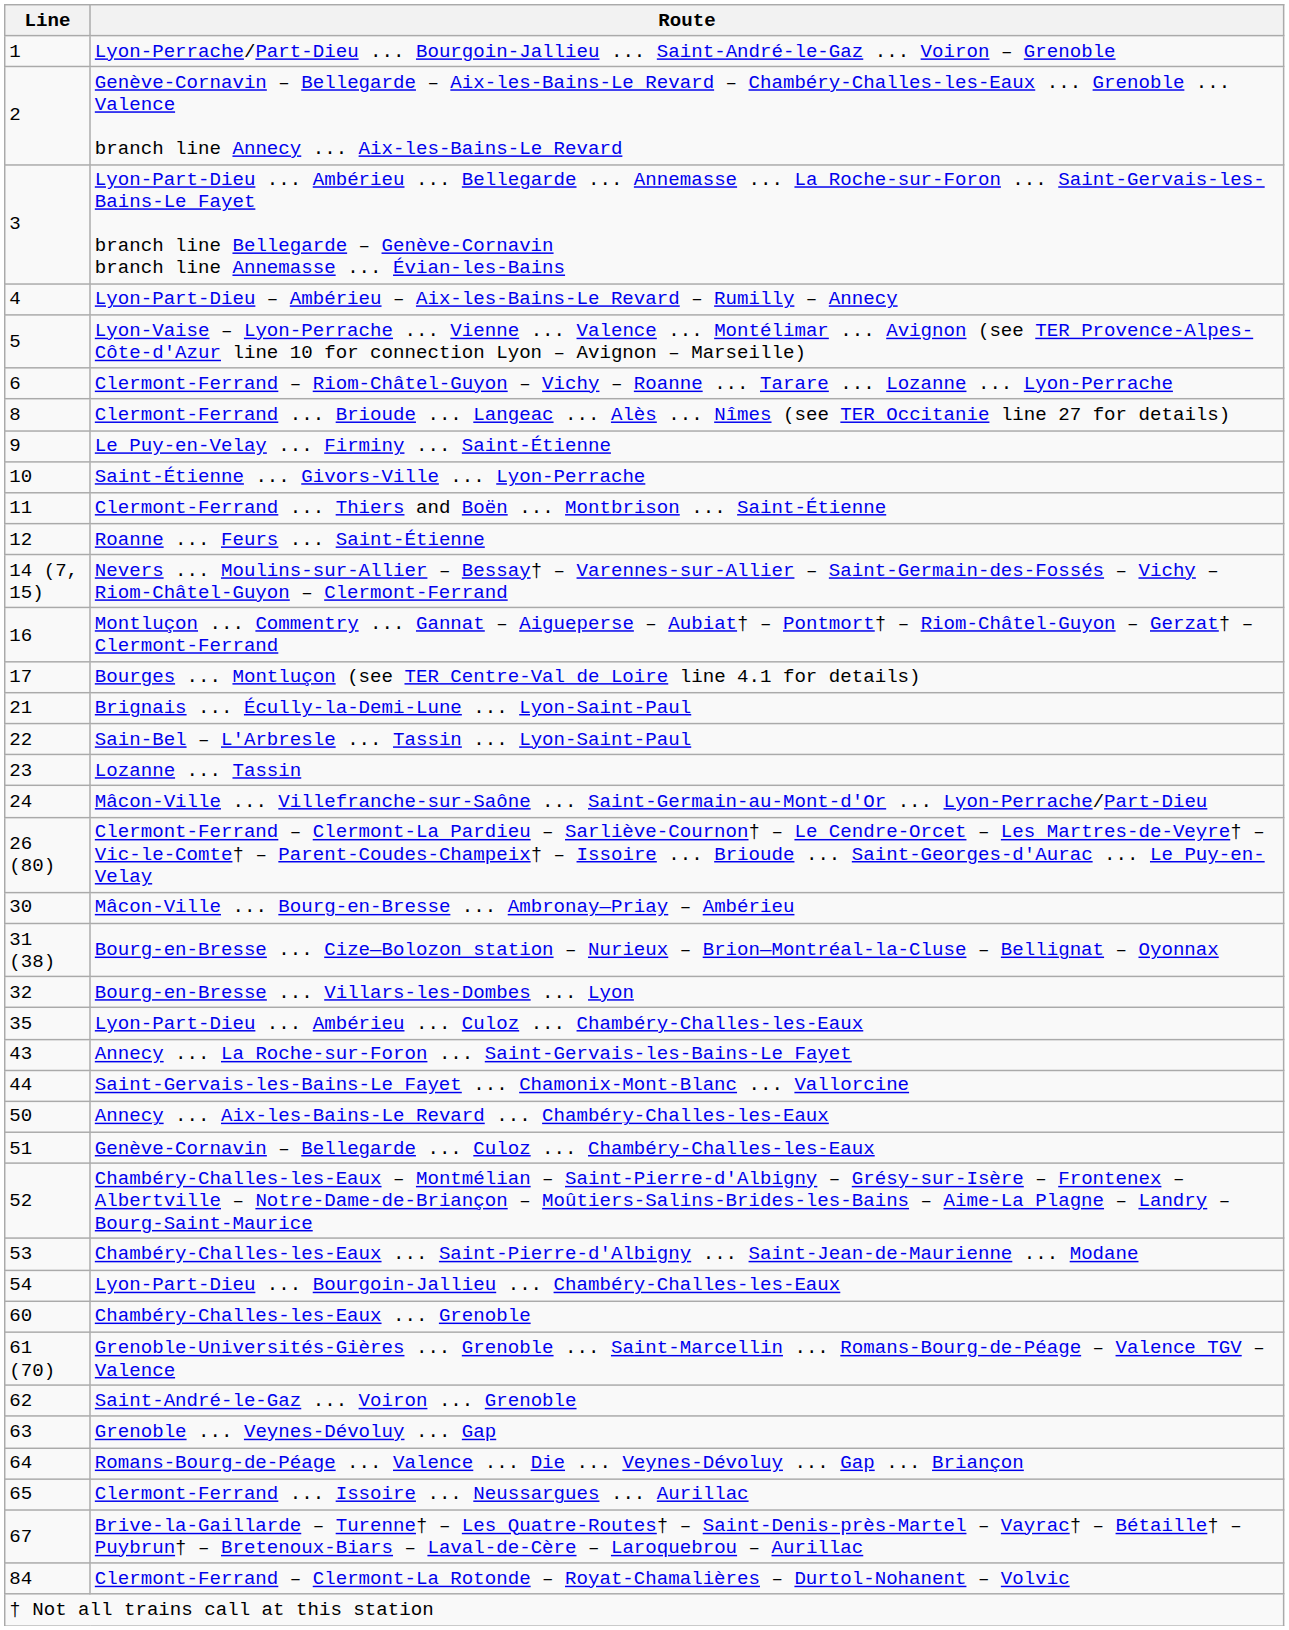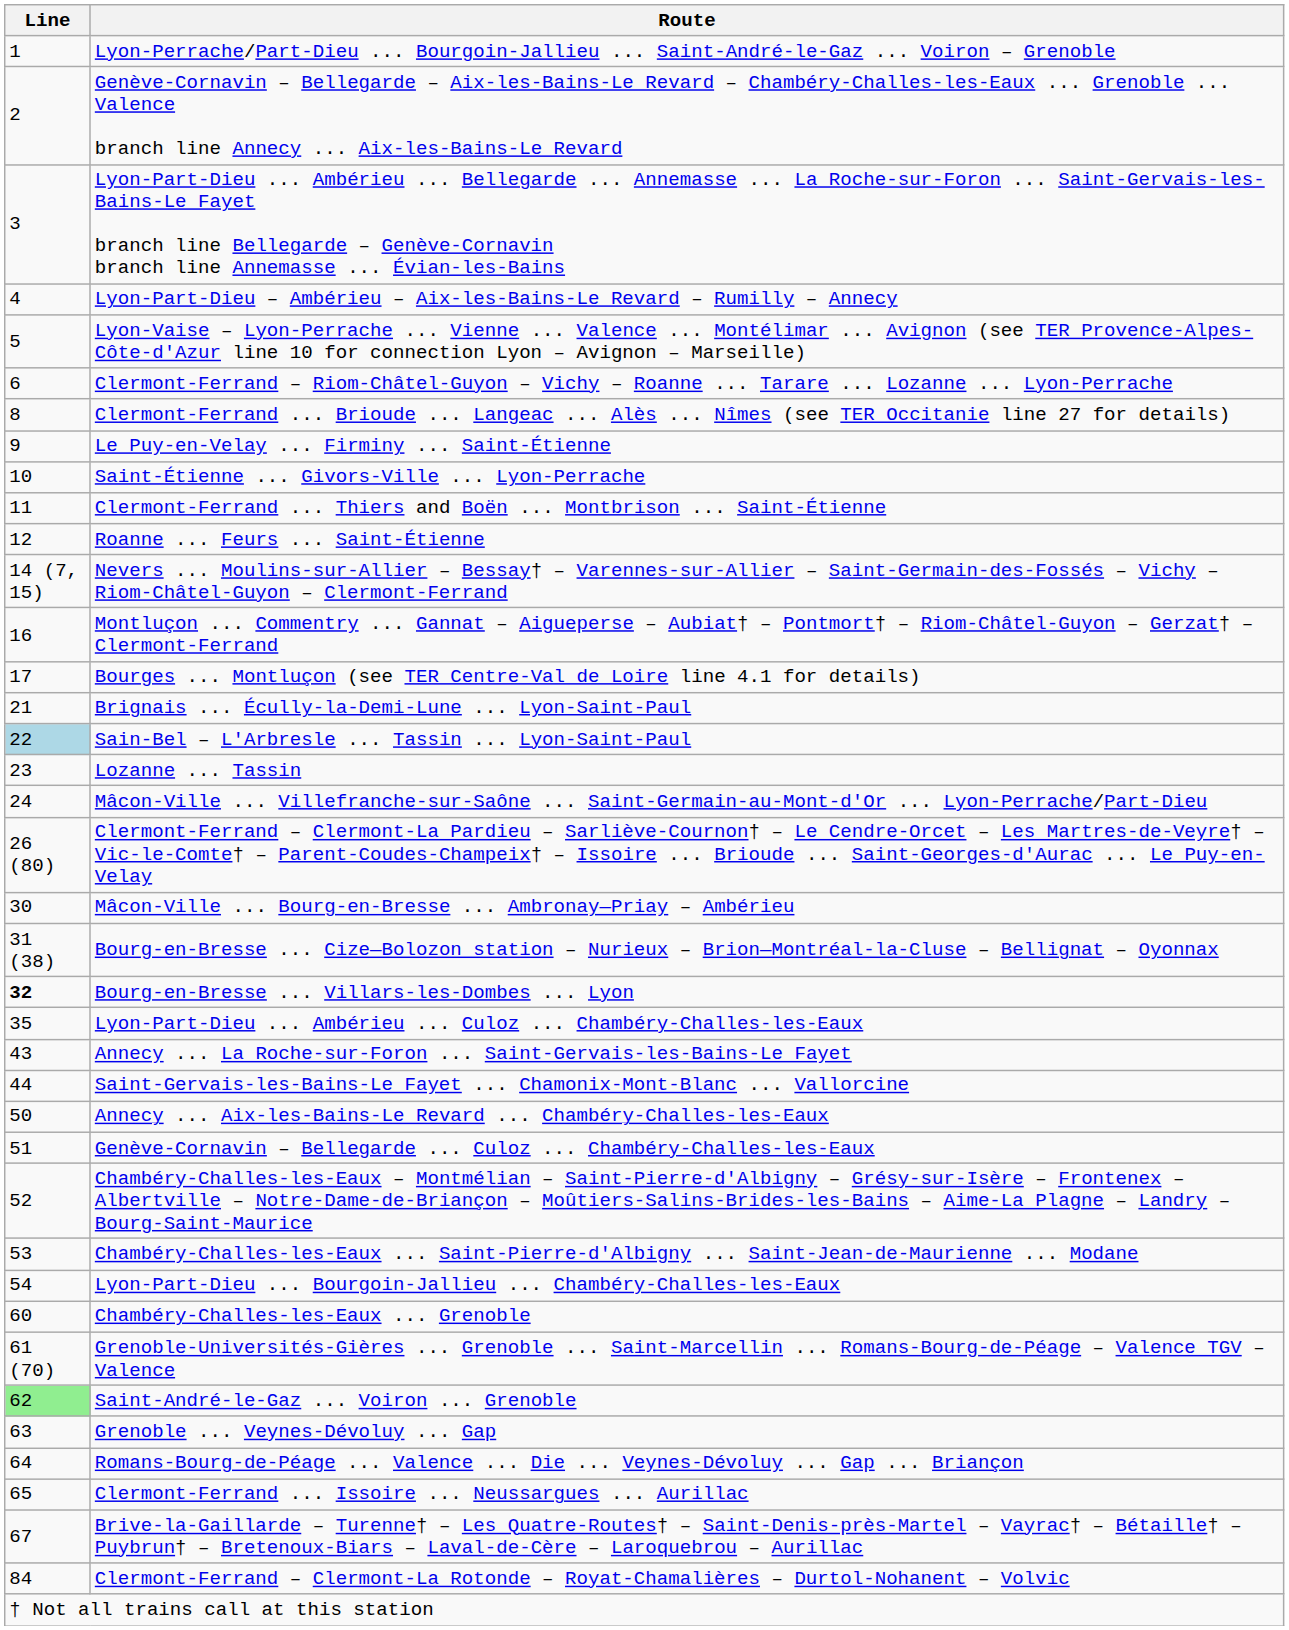(21, 739) no background -> (21, 739) lightblue background
(21, 992) normal -> (21, 992) bold
(21, 1401) no background -> (21, 1401) lightgreen background
